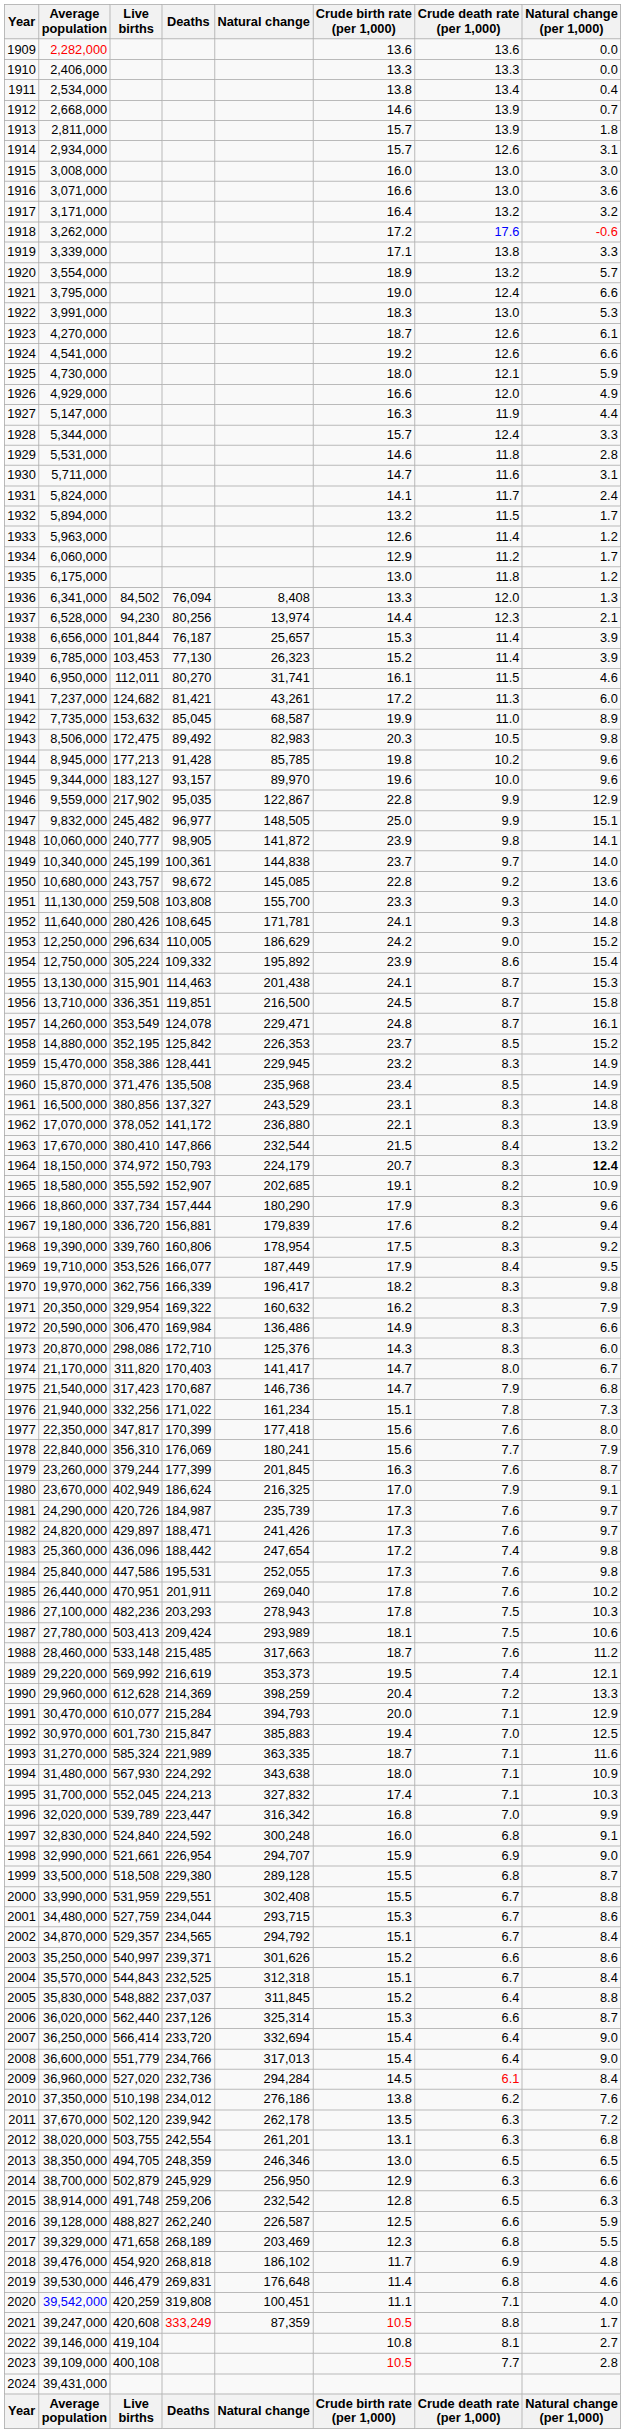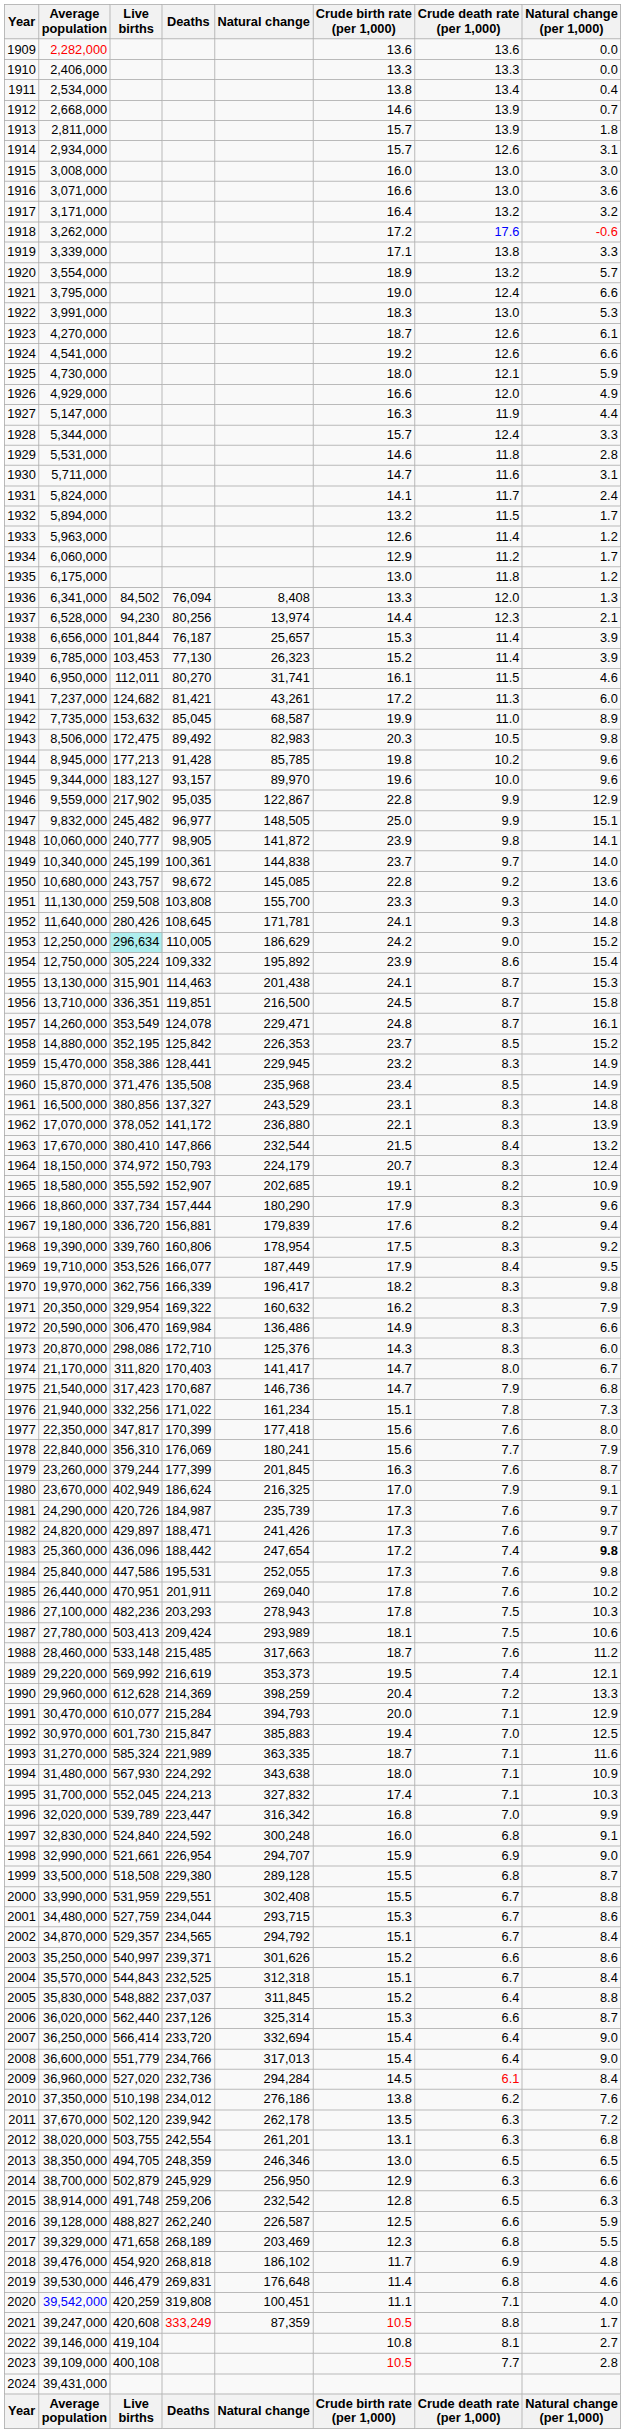(136, 942) no background -> (136, 942) paleturquoise background
(605, 1165) bold -> (605, 1165) normal
(609, 1551) normal -> (609, 1551) bold
